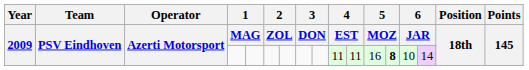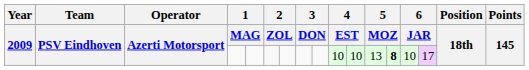(338, 55) 11 -> (338, 55) 10
(355, 55) 11 -> (356, 55) 10
(375, 55) 16 -> (376, 55) 13
(427, 55) 14 -> (428, 55) 17
